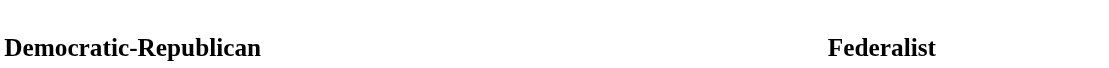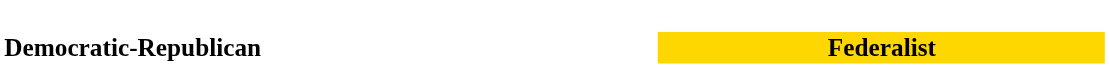(882, 47) no background -> (882, 47) gold background
